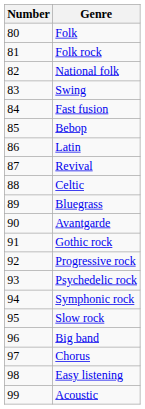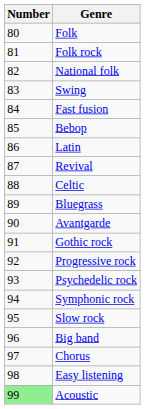(13, 394) no background -> (13, 394) lightgreen background
